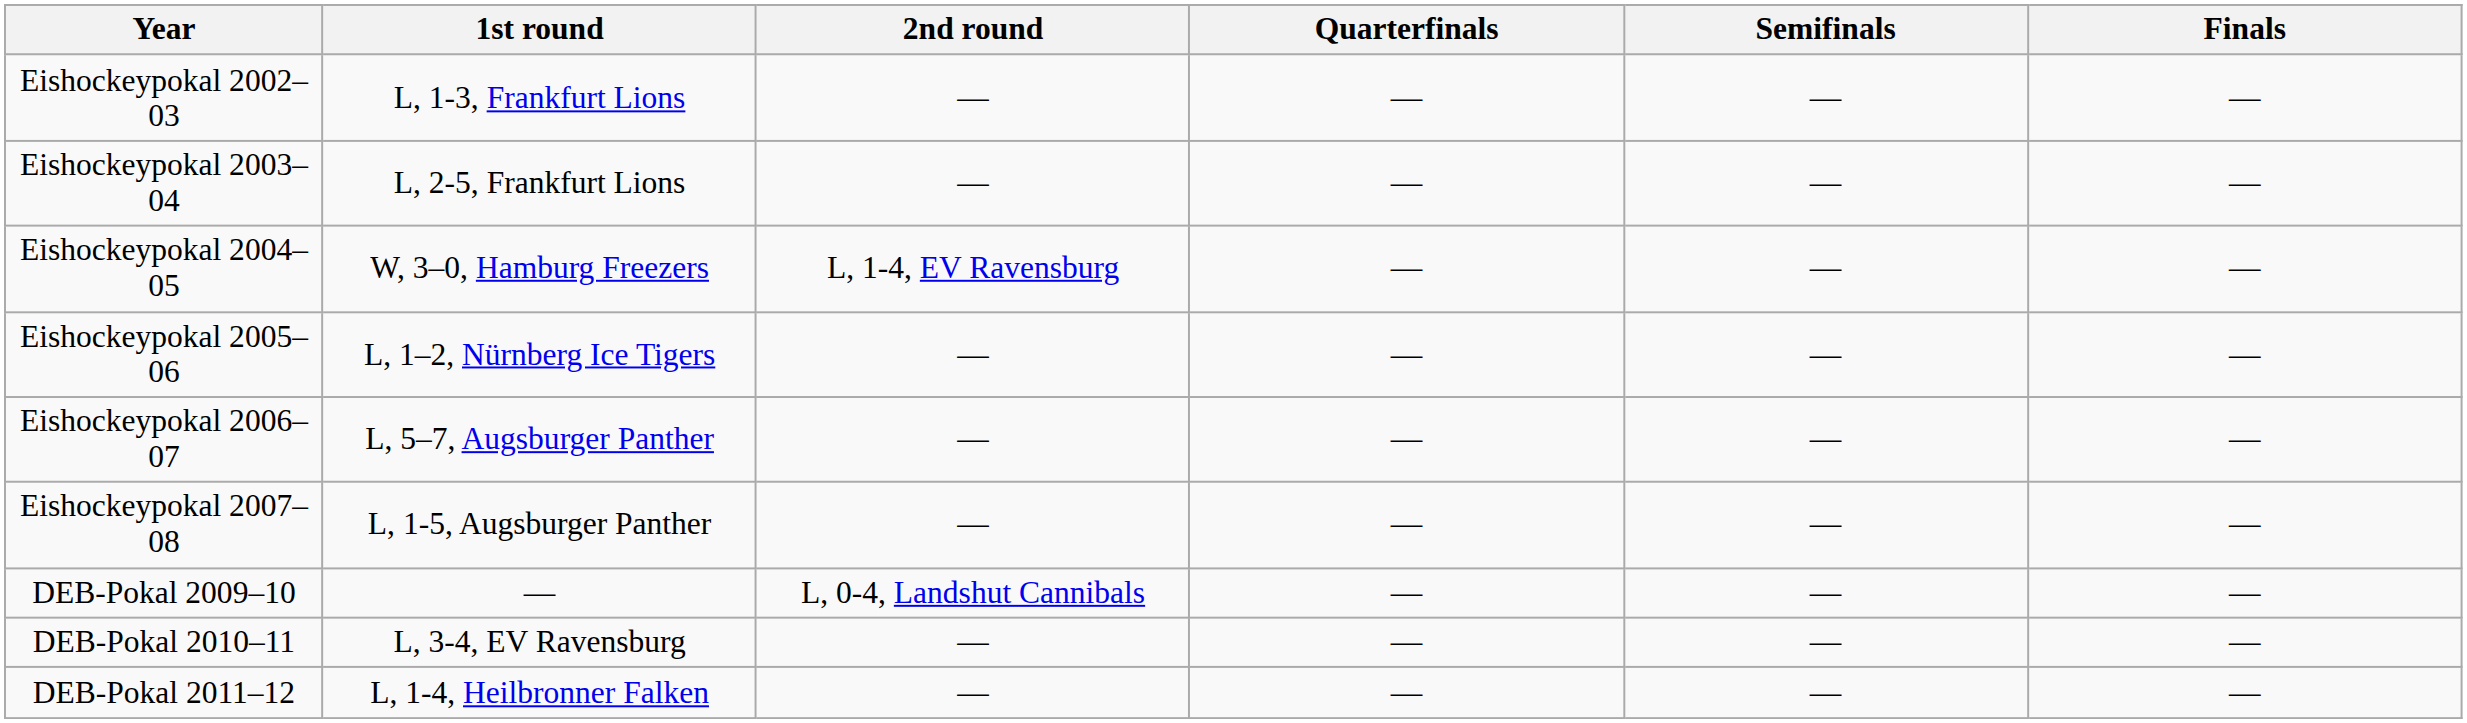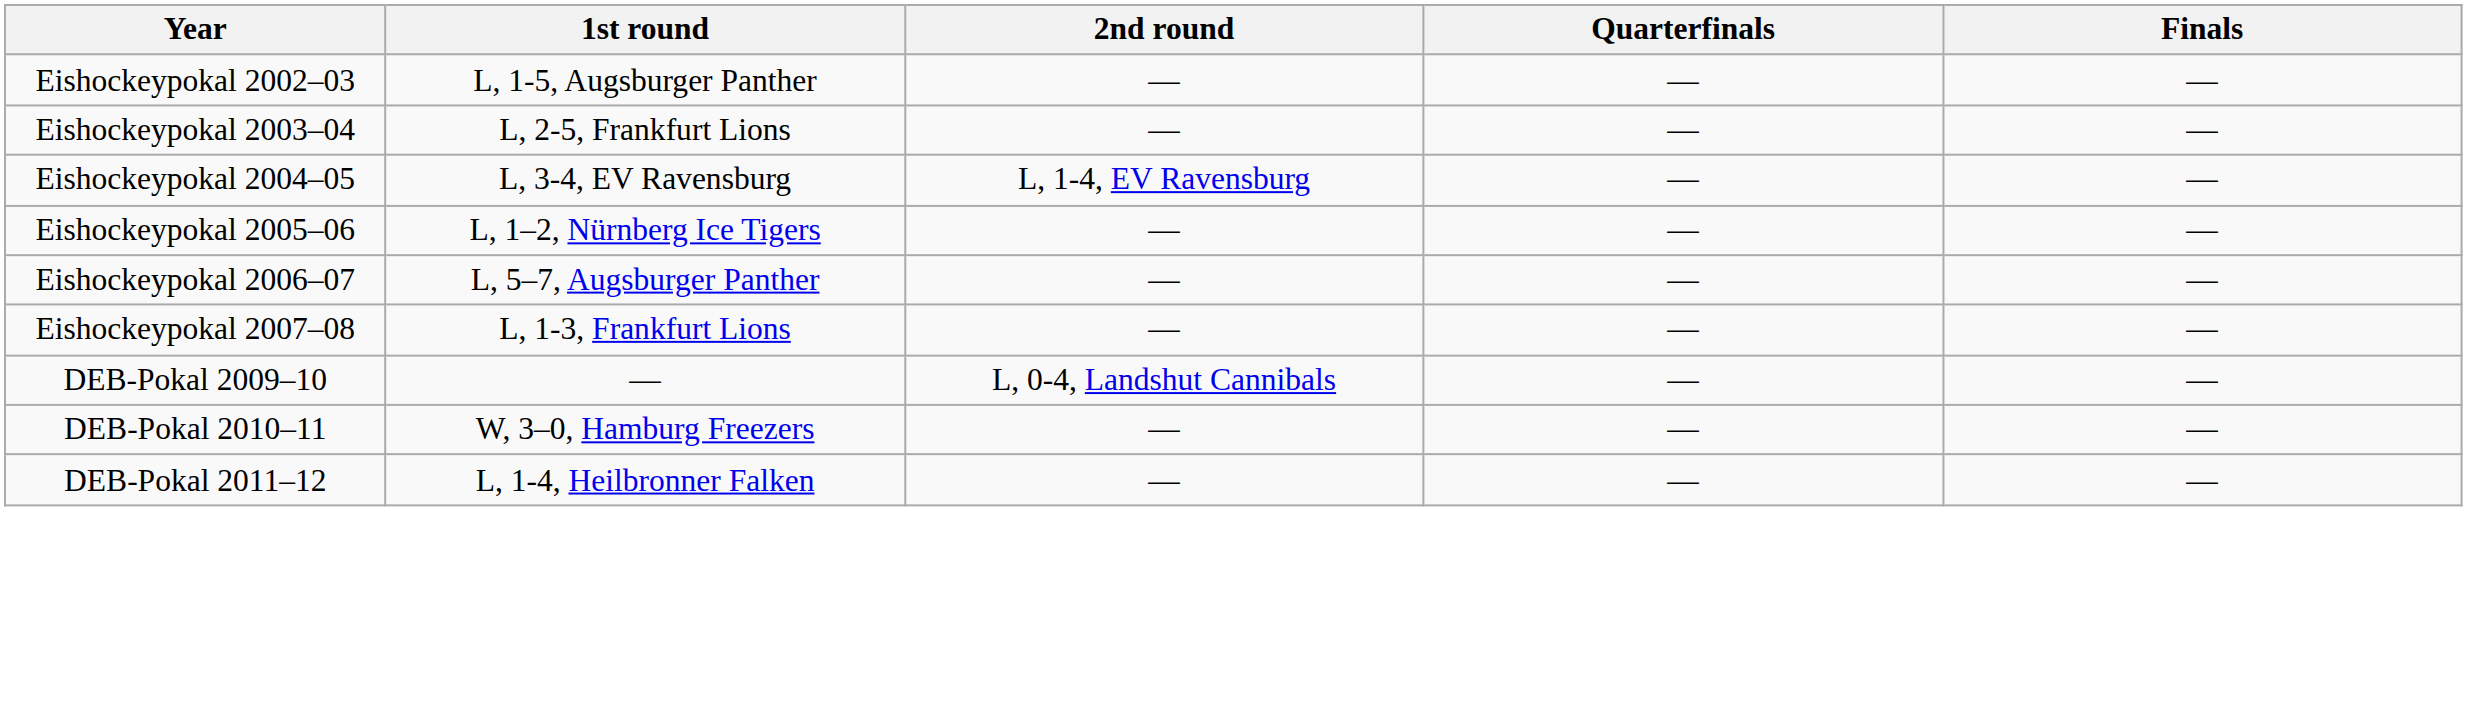- column: (1826, 29)
(540, 97) L, 1-3, Frankfurt Lions -> (645, 79) L, 1-5, Augsburger Panther
(540, 268) W, 3–0, Hamburg Freezers -> (645, 179) L, 3-4, EV Ravensburg
(540, 524) L, 1-5, Augsburger Panther -> (645, 329) L, 1-3, Frankfurt Lions
(540, 642) L, 3-4, EV Ravensburg -> (645, 429) W, 3–0, Hamburg Freezers
